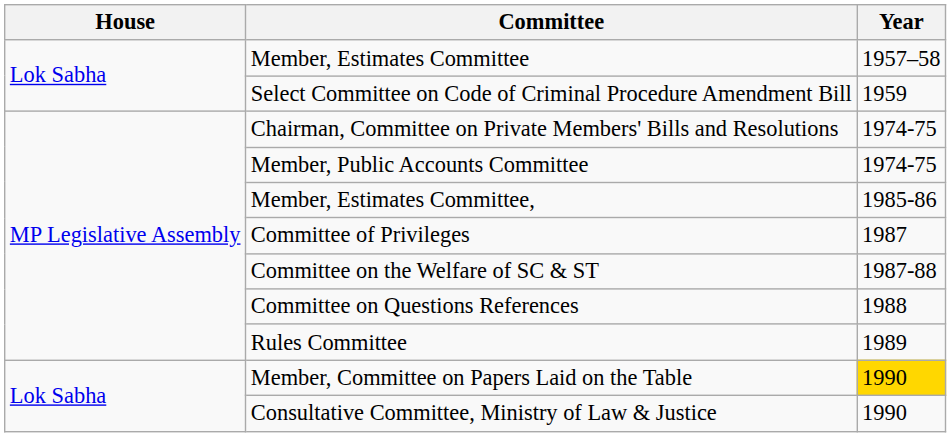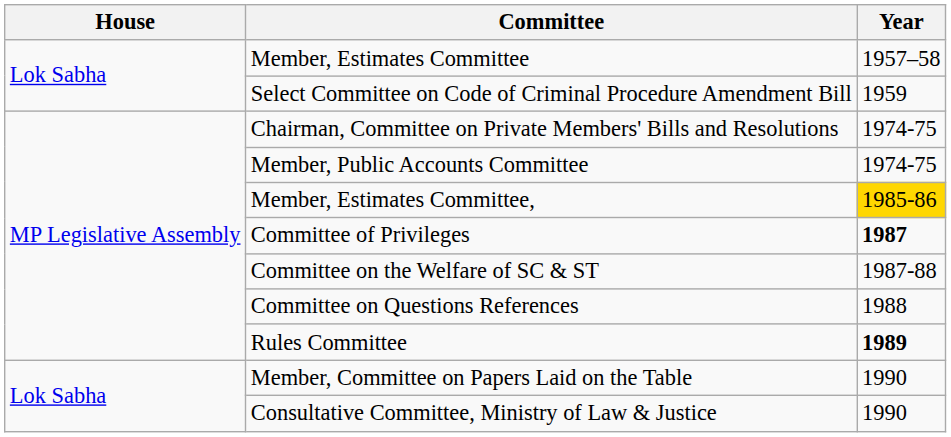(899, 199) no background -> (899, 199) gold background
(885, 235) normal -> (885, 235) bold
(885, 341) normal -> (885, 341) bold
(885, 377) gold background -> (885, 377) no background
